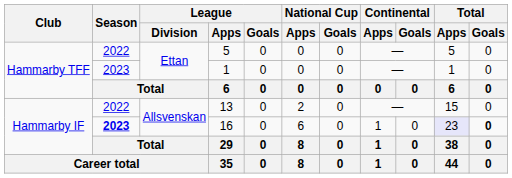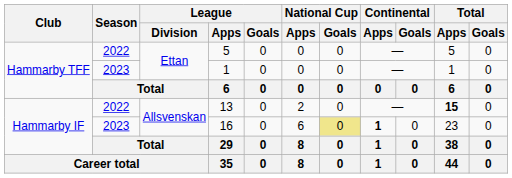(452, 107) normal -> (452, 107) bold
(116, 126) bold -> (116, 126) normal
(340, 126) no background -> (340, 126) khaki background
(378, 126) normal -> (378, 126) bold
(452, 126) lavender background -> (452, 126) no background
(488, 126) bold -> (488, 126) normal
